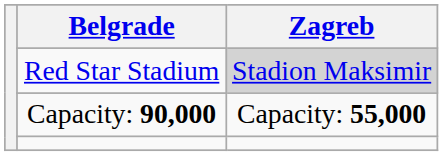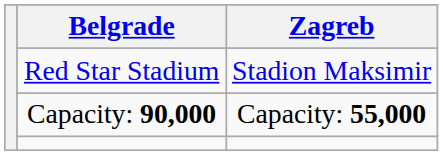(332, 70) lightgrey background -> (332, 70) no background
